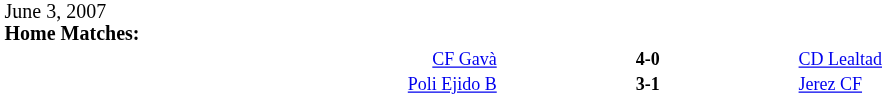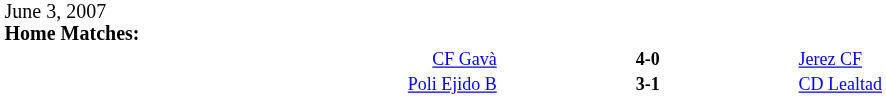(840, 59) CD Lealtad -> (830, 59) Jerez CF
(830, 84) Jerez CF -> (840, 84) CD Lealtad
